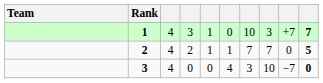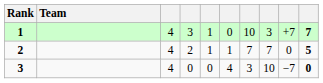columns swapped: (145, 13) <-> (21, 13)
